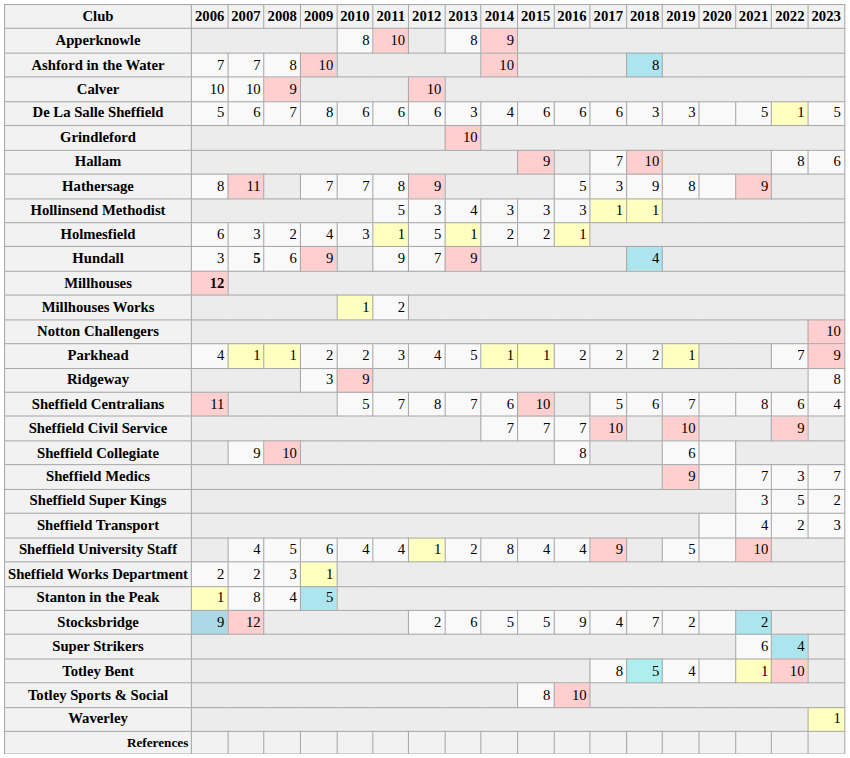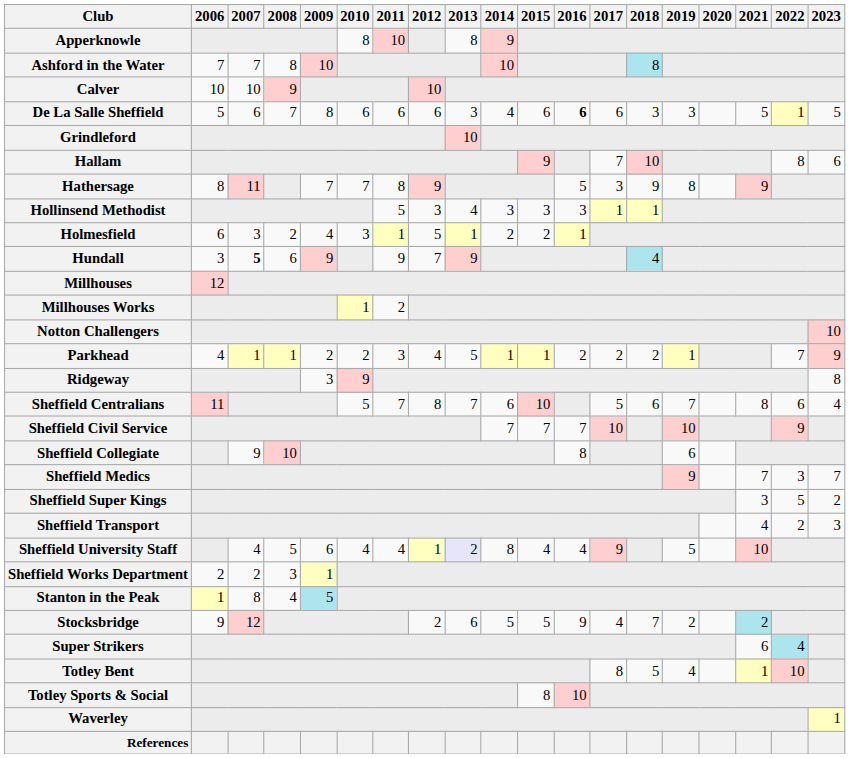(583, 113) normal -> (583, 113) bold
(217, 282) bold -> (217, 282) normal
(474, 549) no background -> (474, 549) lavender background
(221, 622) lightblue background -> (221, 622) no background
(656, 670) paleturquoise background -> (656, 670) no background
